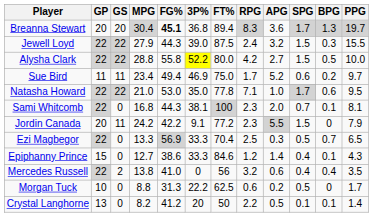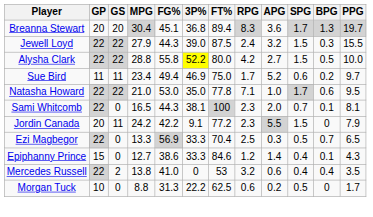(171, 28) bold -> (169, 28) normal
(144, 108) 16.8 -> (141, 108) 16.5
(224, 172) 56 -> (222, 172) 53
- row: (48, 204)
